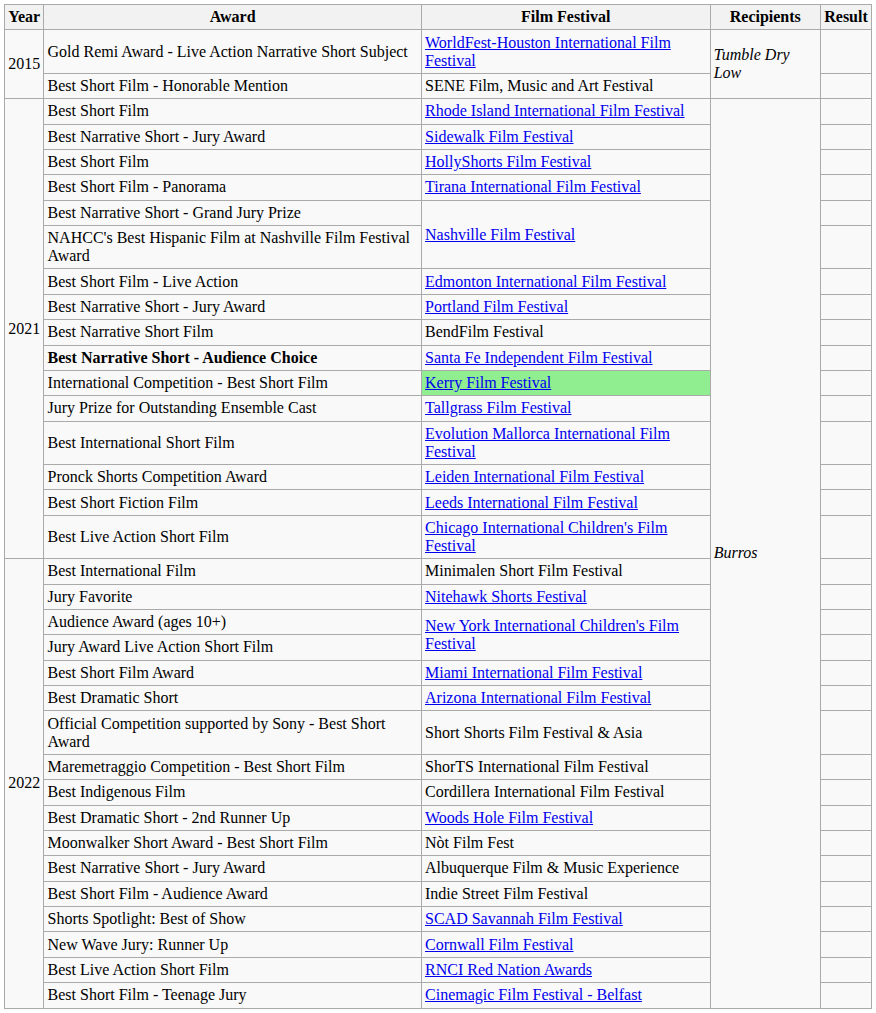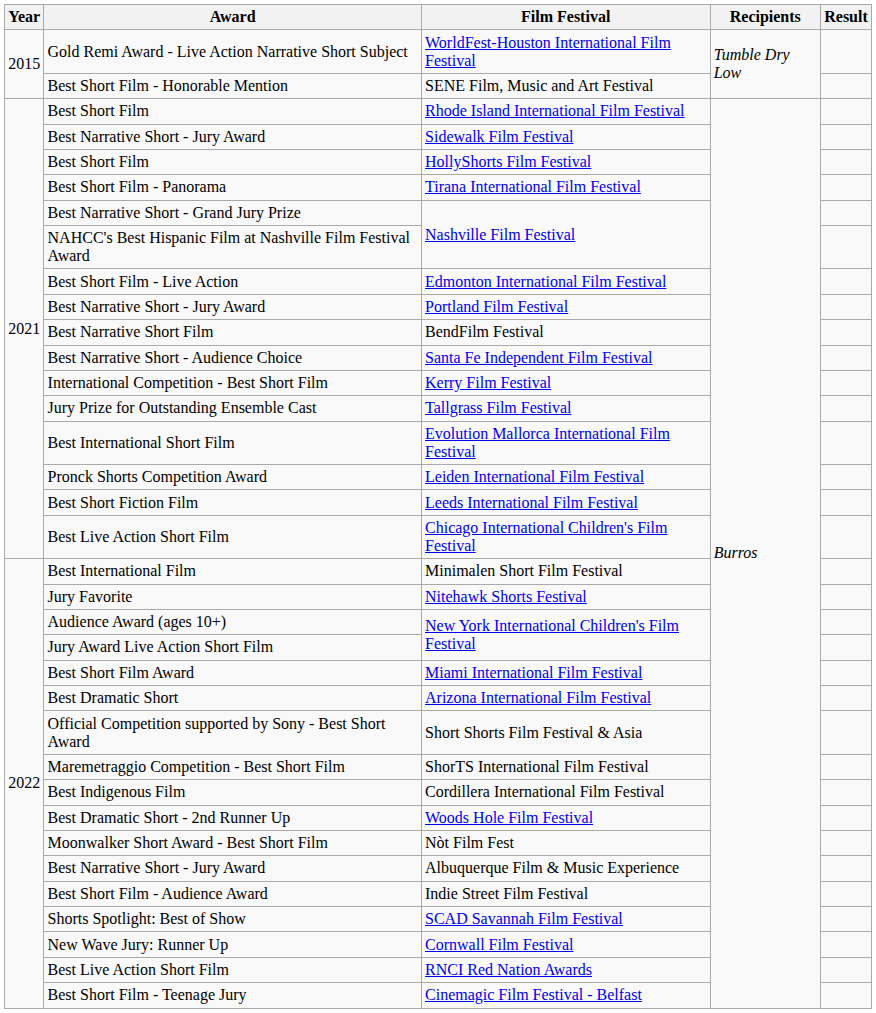(182, 357) bold -> (175, 357) normal
(488, 383) lightgreen background -> (488, 383) no background
